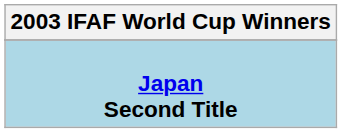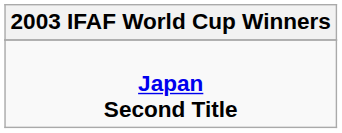(171, 96) lightblue background -> (171, 96) no background
